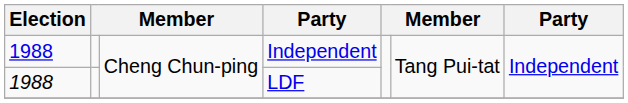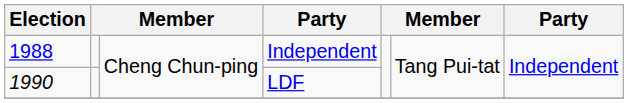(31, 82) 1988 -> (31, 82) 1990
